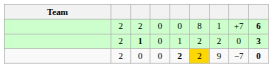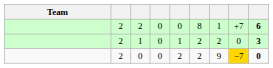(140, 41) bold -> (140, 41) normal
(180, 56) bold -> (180, 56) normal
(199, 56) gold background -> (199, 56) no background
(239, 56) no background -> (239, 56) gold background
